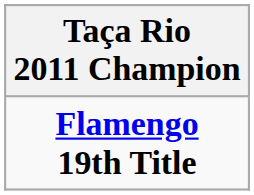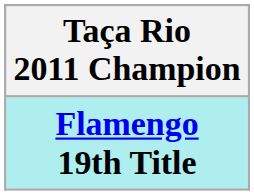(127, 142) no background -> (127, 142) paleturquoise background
